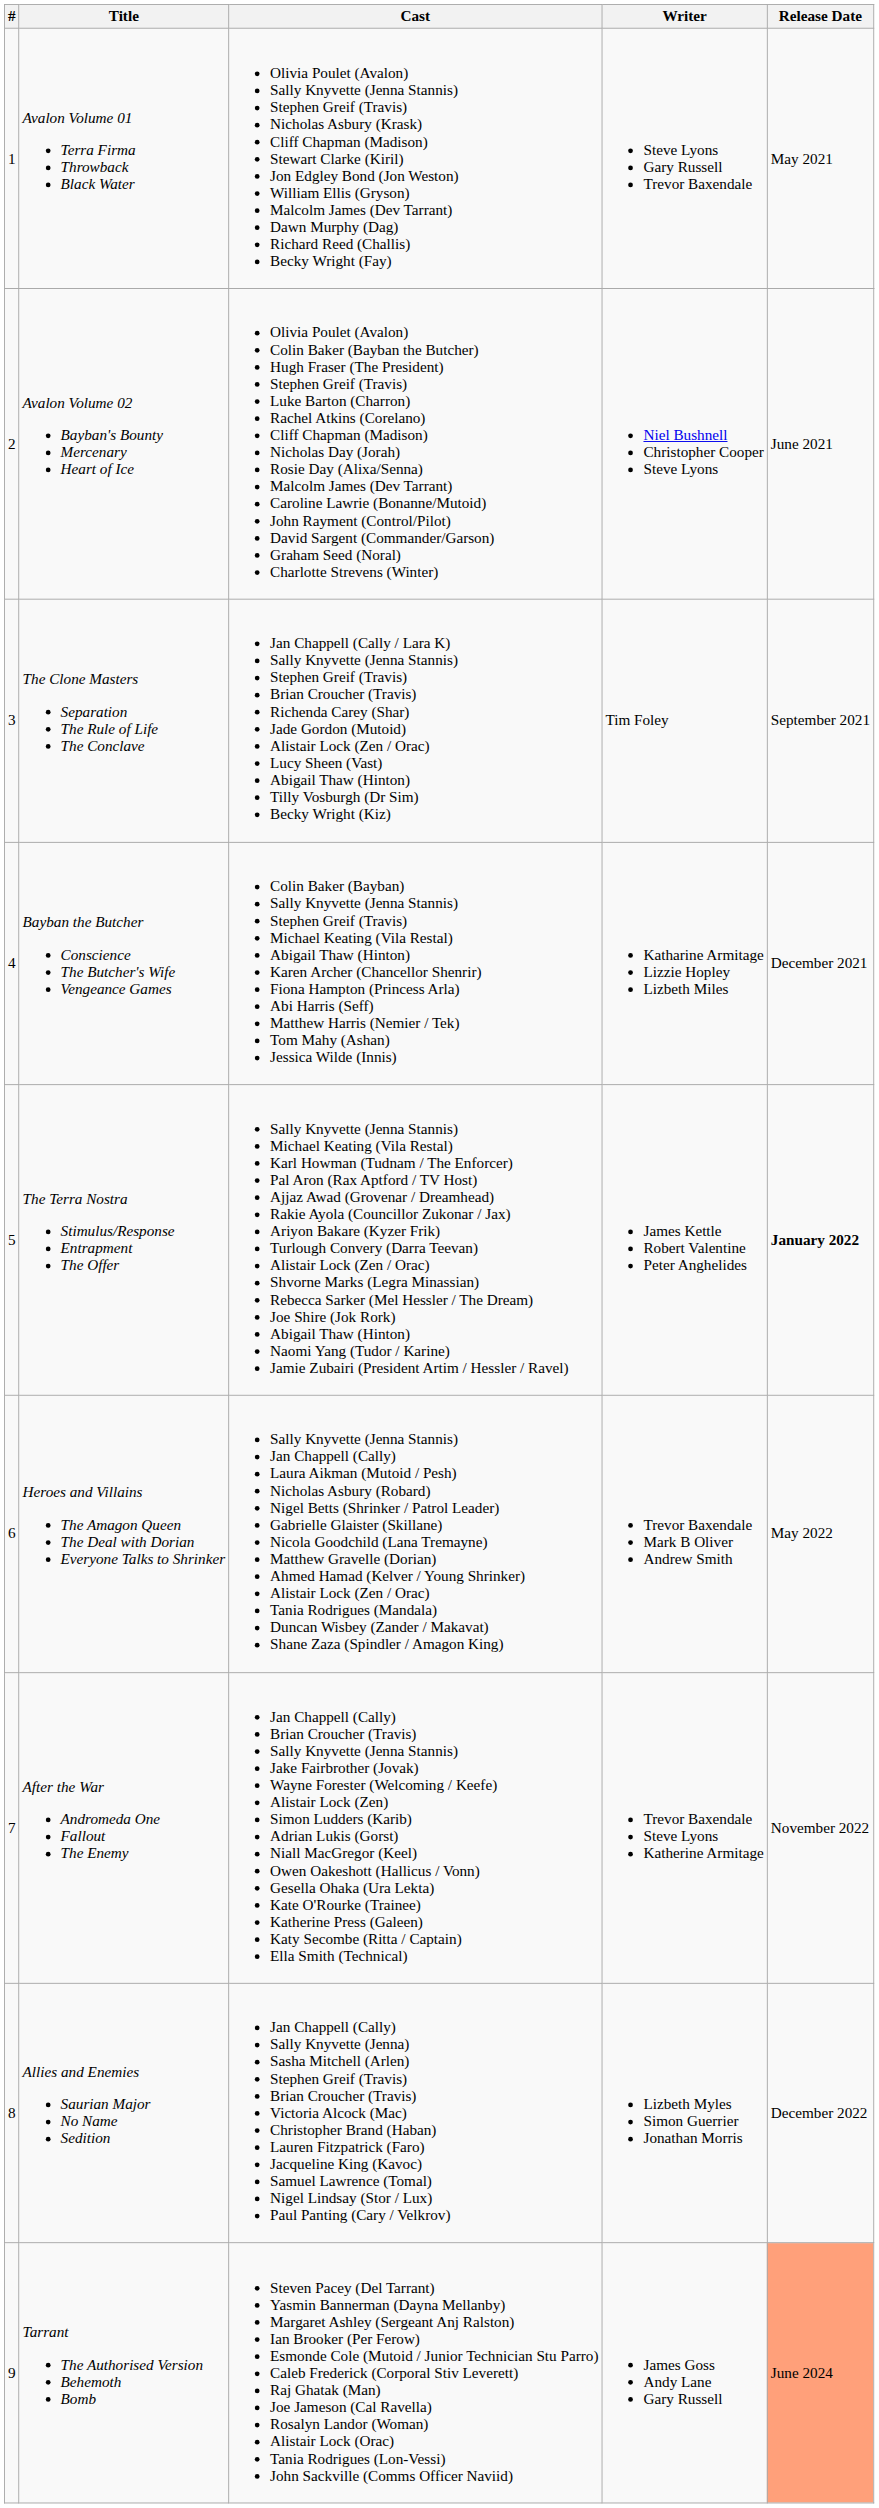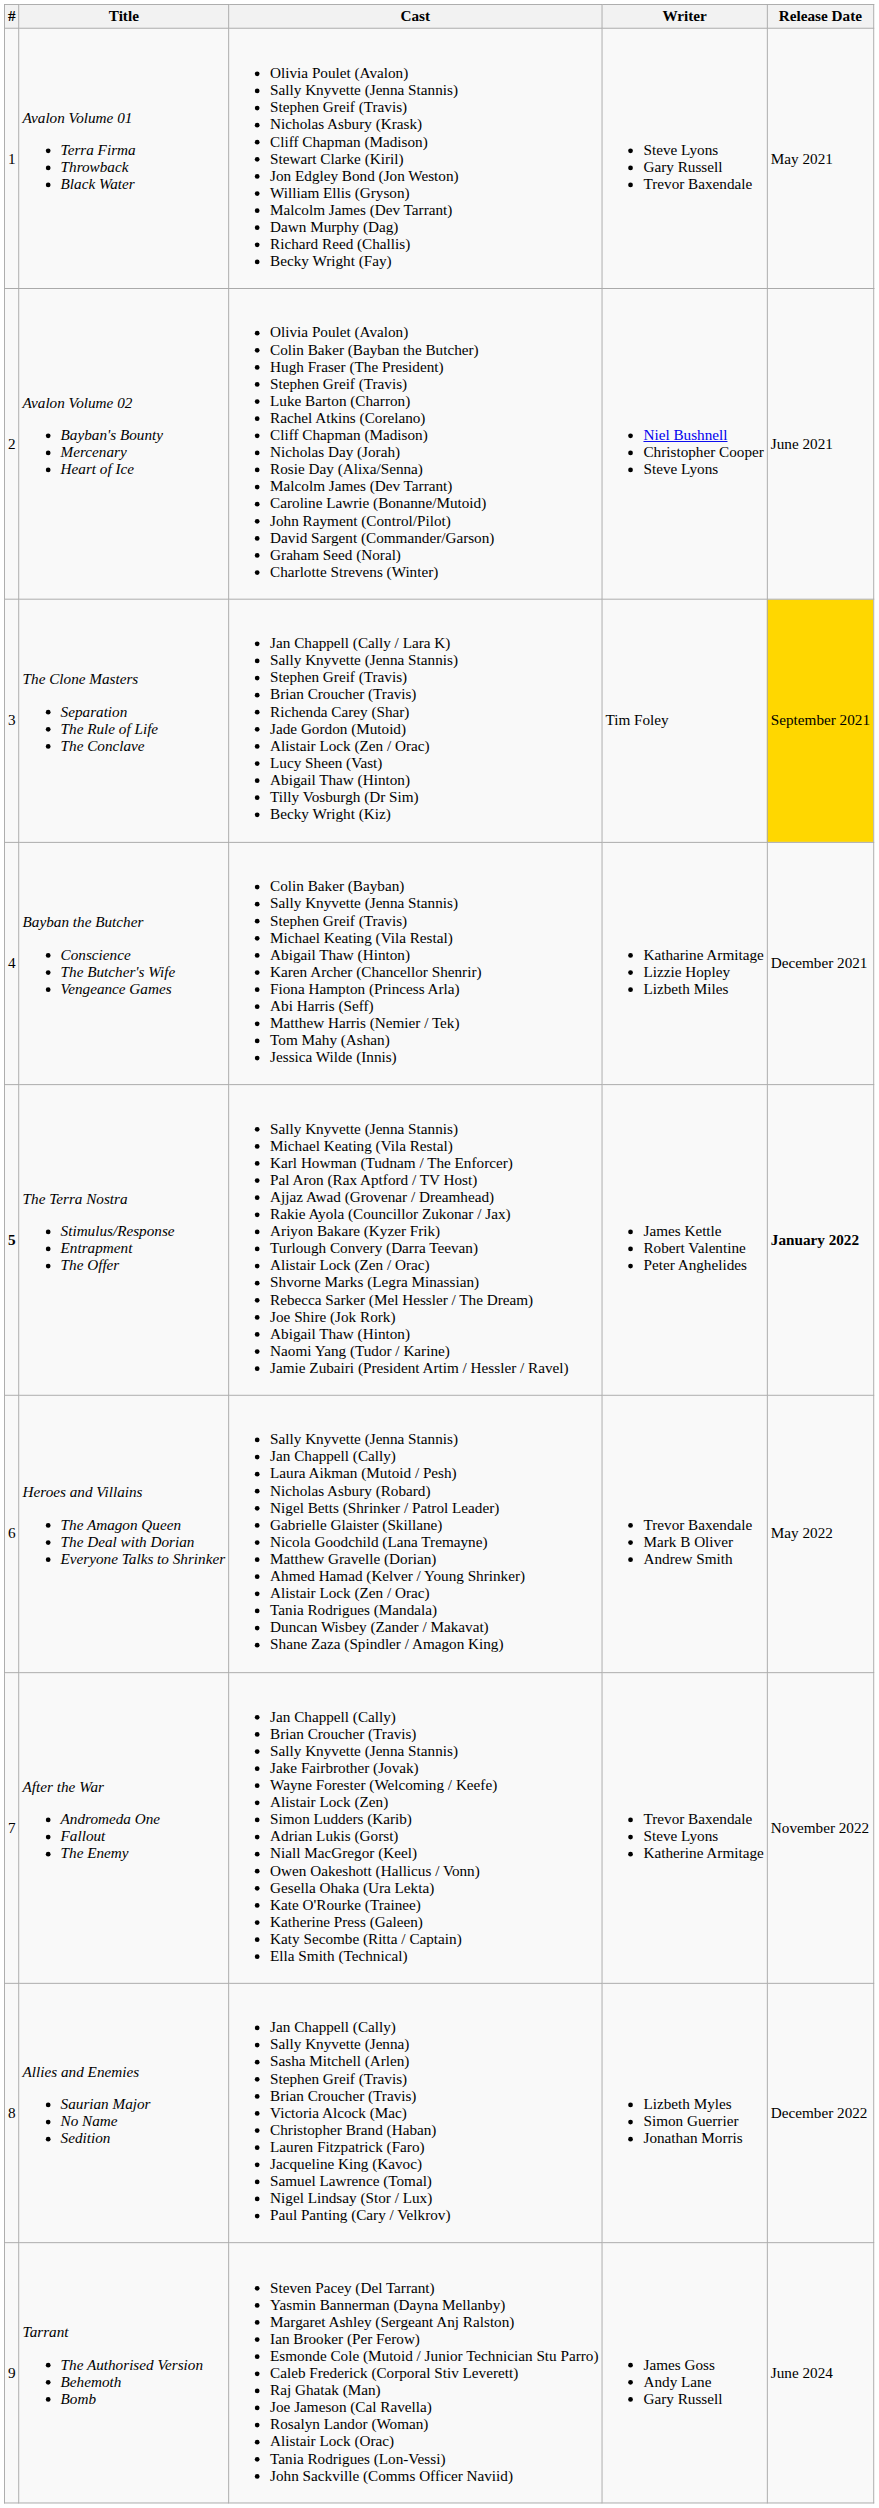(820, 720) no background -> (820, 720) gold background
(12, 1240) normal -> (12, 1240) bold
(802, 2372) lightsalmon background -> (802, 2372) no background
